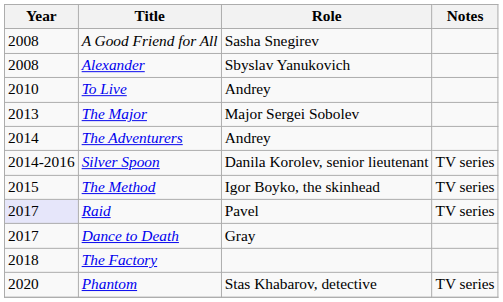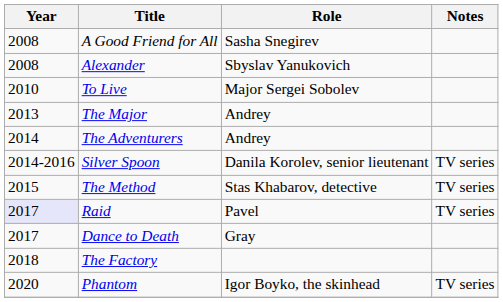(248, 89) Andrey -> (292, 89) Major Sergei Sobolev
(292, 114) Major Sergei Sobolev -> (248, 114) Andrey
(302, 187) Igor Boyko, the skinhead -> (301, 187) Stas Khabarov, detective
(301, 284) Stas Khabarov, detective -> (302, 284) Igor Boyko, the skinhead
